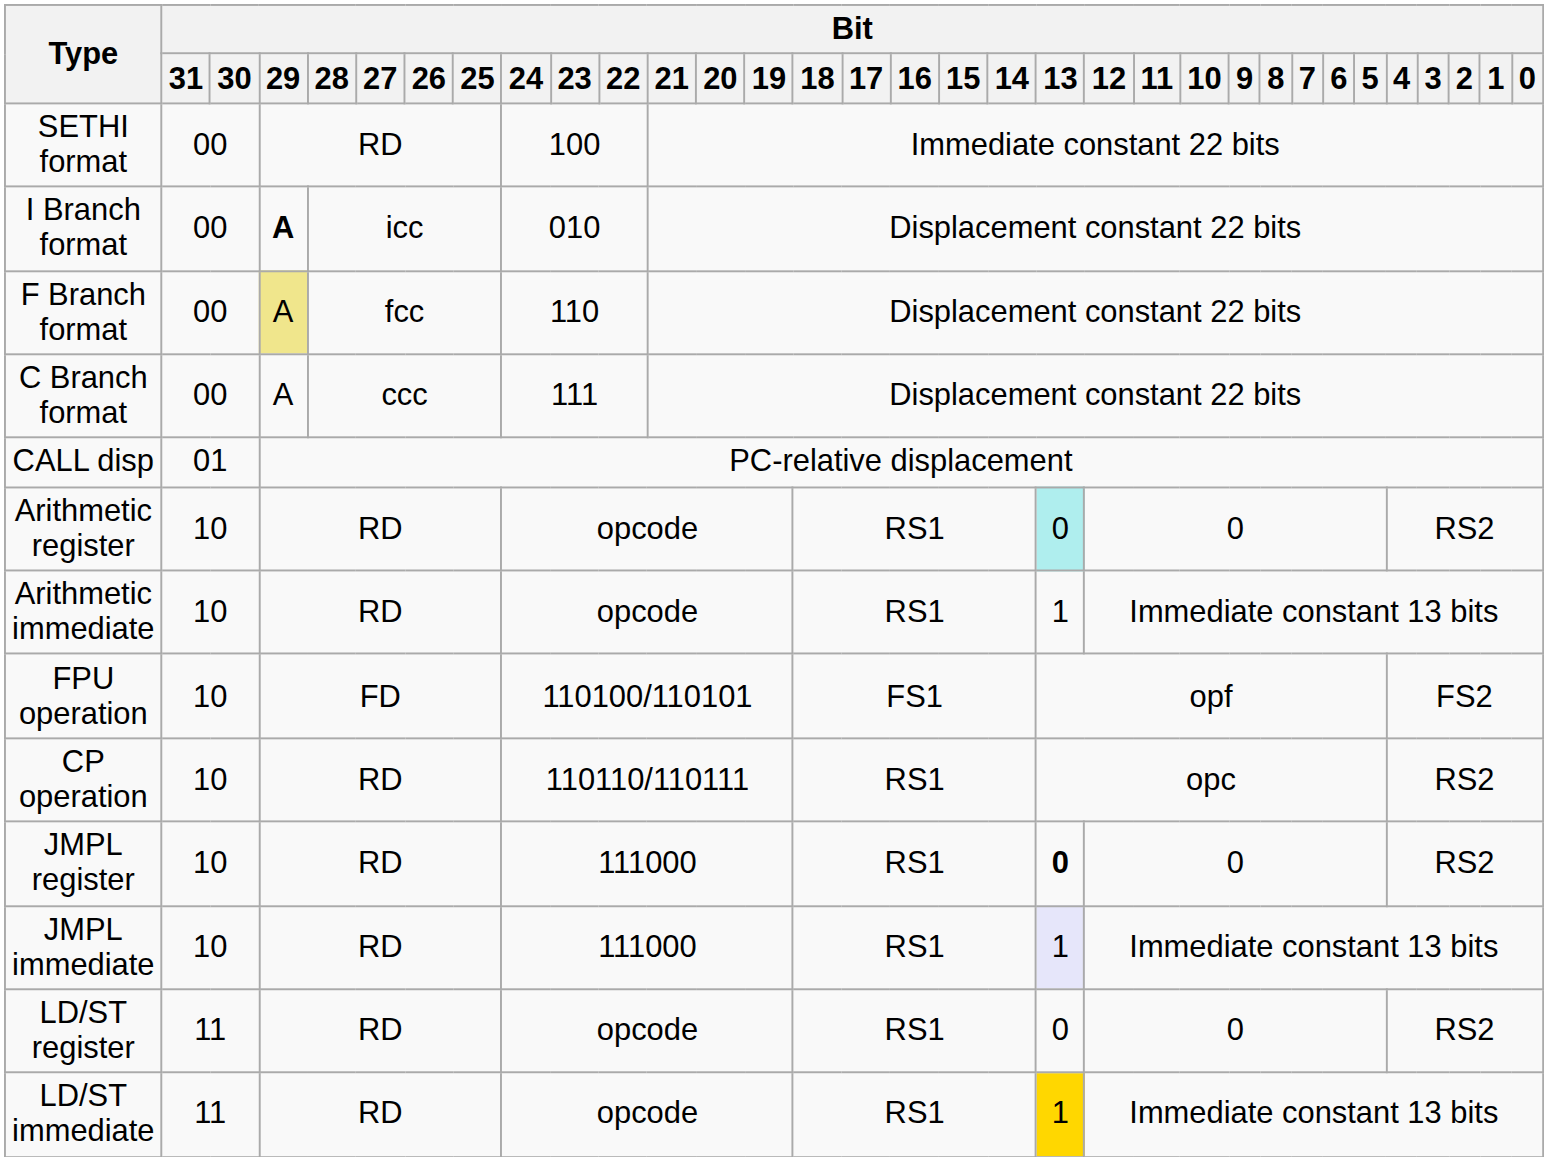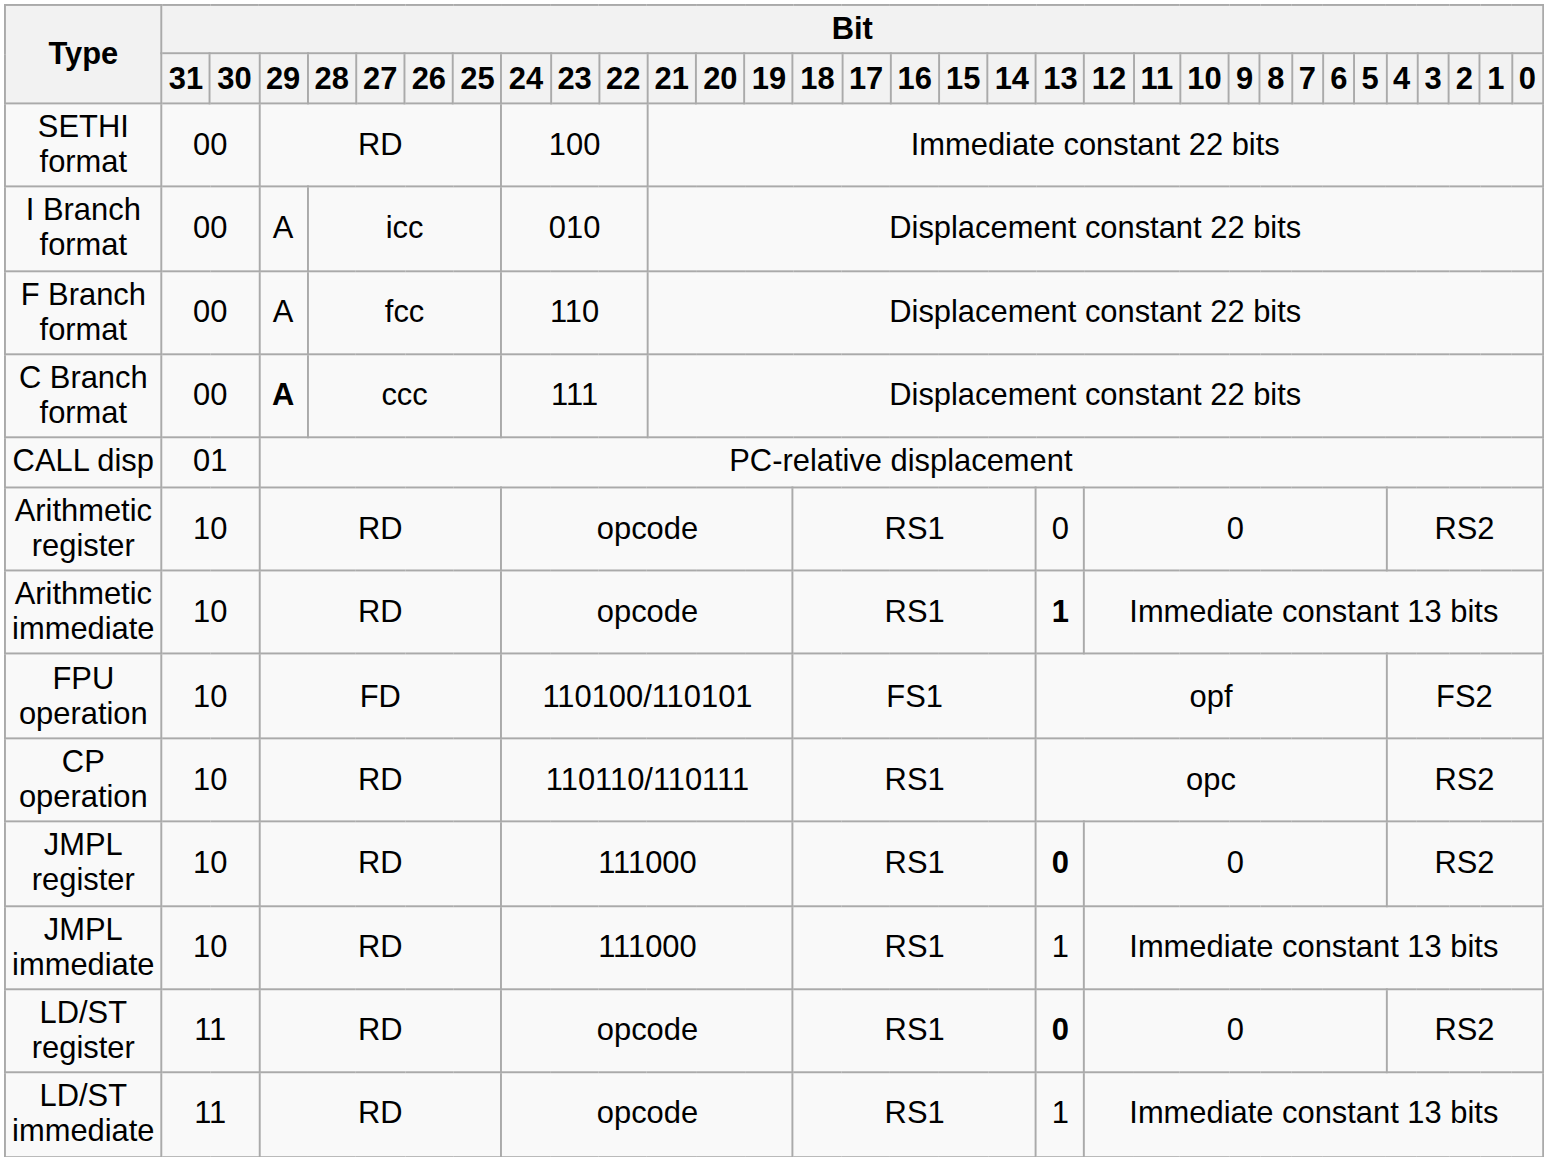(283, 228) bold -> (283, 228) normal
(283, 311) khaki background -> (283, 311) no background
(283, 395) normal -> (283, 395) bold
(1060, 528) paleturquoise background -> (1060, 528) no background
(1060, 611) normal -> (1060, 611) bold
(1060, 946) lavender background -> (1060, 946) no background
(1060, 1030) normal -> (1060, 1030) bold
(1060, 1114) gold background -> (1060, 1114) no background
